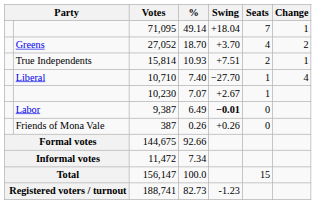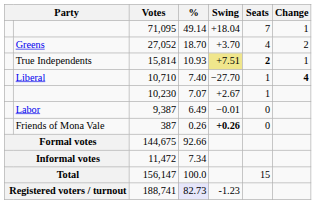(228, 61) no background -> (228, 61) khaki background
(268, 61) normal -> (268, 61) bold
(306, 77) normal -> (306, 77) bold
(228, 110) bold -> (228, 110) normal
(228, 126) normal -> (228, 126) bold
(195, 191) no background -> (195, 191) lavender background
